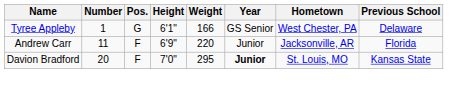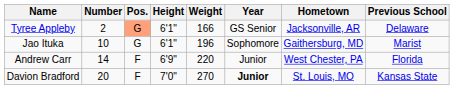(103, 28) 1 -> (103, 28) 2
(138, 28) no background -> (138, 28) lightsalmon background
(317, 28) West Chester, PA -> (323, 28) Jacksonville, AR
+ row: (43, 44)
(103, 44) 11 -> (103, 60) 14
(317, 44) Jacksonville, AR -> (323, 60) West Chester, PA
(206, 60) 295 -> (206, 76) 270
